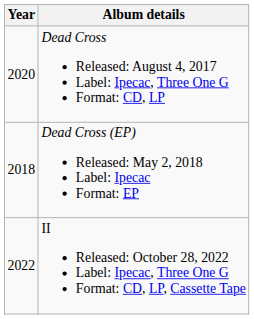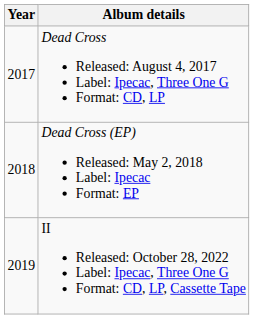(21, 74) 2020 -> (21, 74) 2017
(21, 265) 2022 -> (21, 265) 2019
